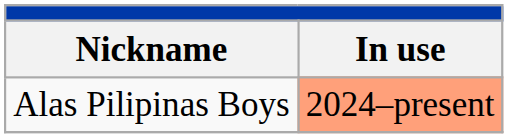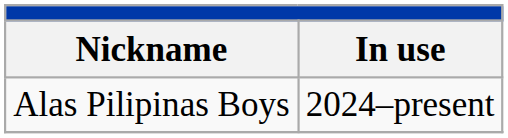(400, 104) lightsalmon background -> (400, 104) no background
